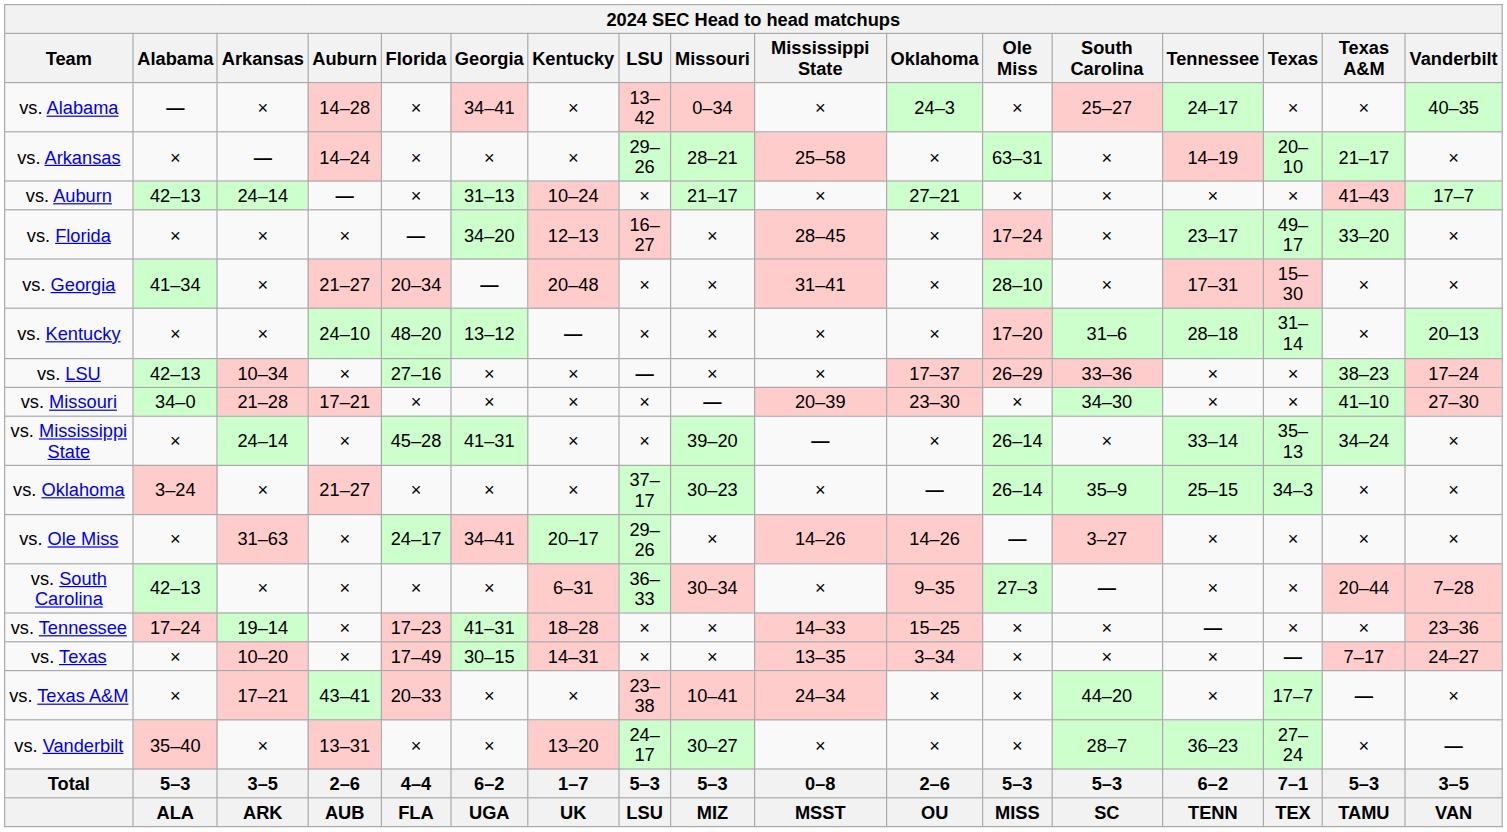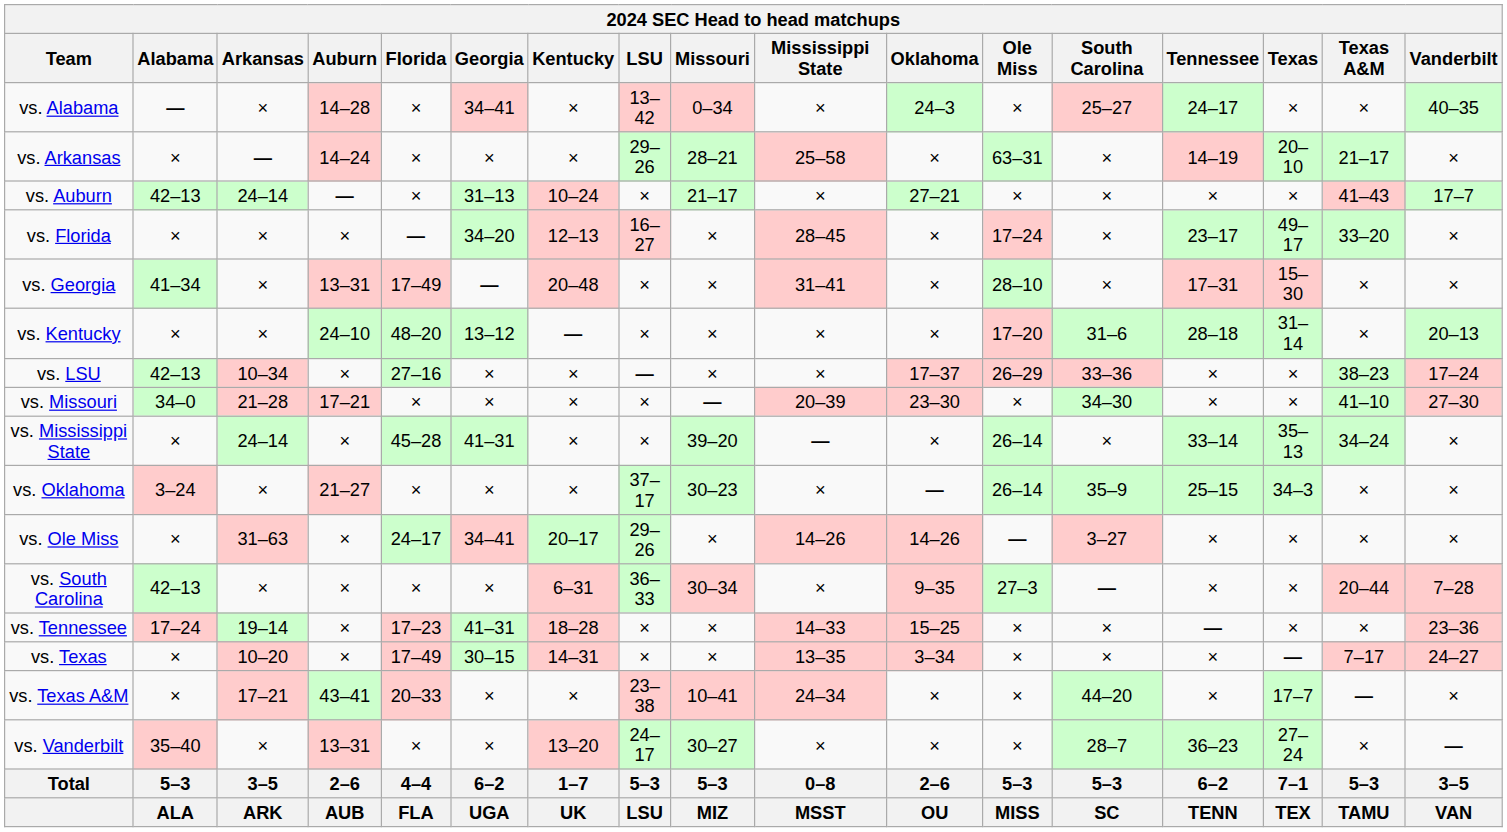(345, 284) 21–27 -> (345, 284) 13–31
(416, 284) 20–34 -> (416, 284) 17–49
